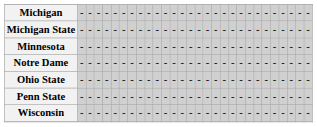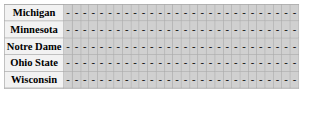- row: (41, 29)
- row: (41, 96)
